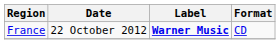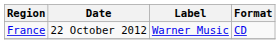(190, 30) bold -> (190, 30) normal
